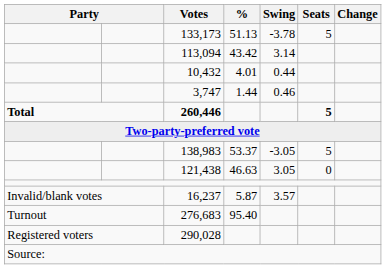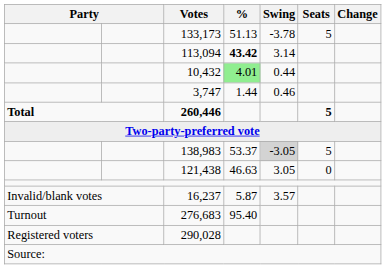(243, 53) normal -> (243, 53) bold
(247, 72) no background -> (247, 72) lightgreen background
(282, 151) no background -> (282, 151) lightgrey background
